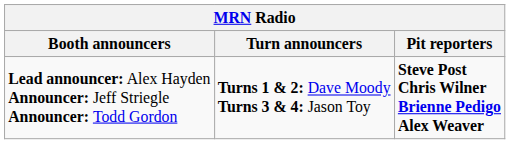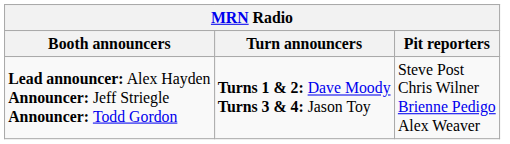(449, 97) bold -> (447, 97) normal
